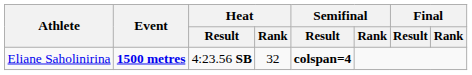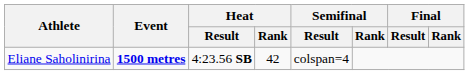(273, 58) 32 -> (273, 58) 42
(323, 58) bold -> (321, 58) normal
